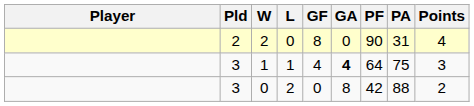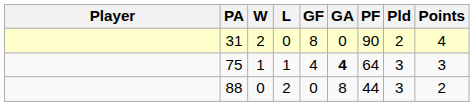columns swapped: (236, 16) <-> (401, 16)
(374, 88) 42 -> (371, 88) 44
